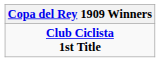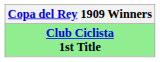(80, 40) no background -> (80, 40) lightgreen background
